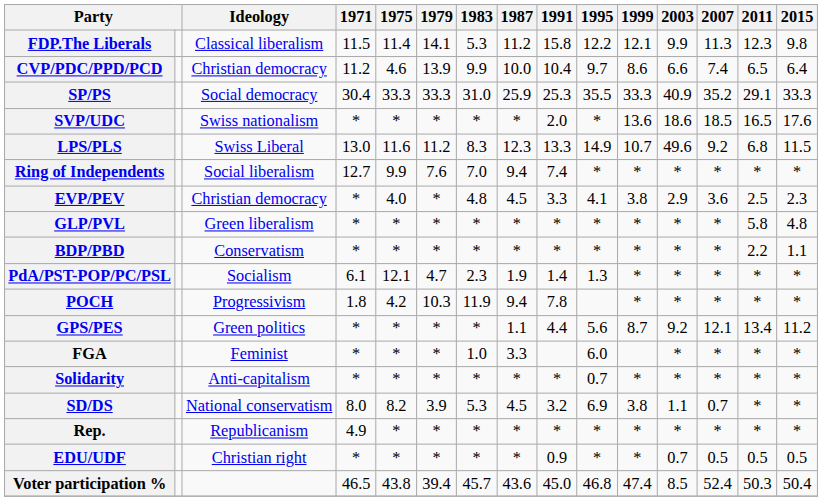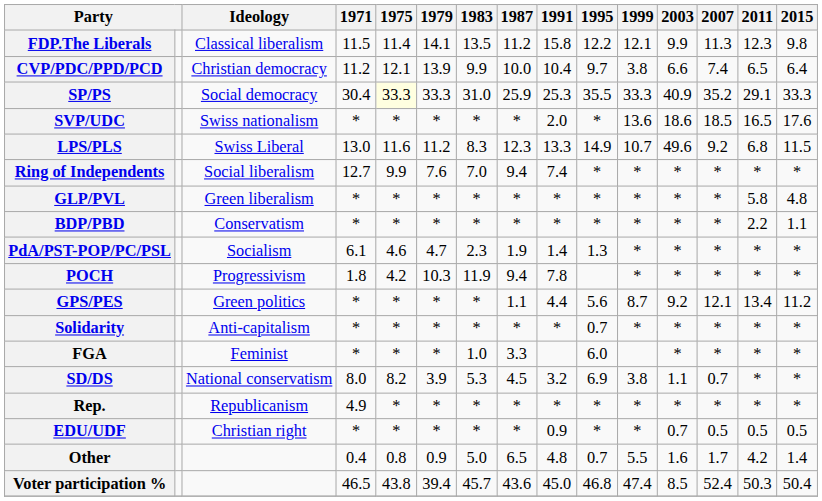(477, 43) 5.3 -> (477, 43) 13.5
(396, 69) 4.6 -> (396, 69) 12.1
(637, 69) 8.6 -> (637, 69) 3.8
(396, 95) no background -> (396, 95) lightyellow background
- row: (90, 198)
(396, 276) 12.1 -> (396, 250) 4.6
rows swapped: (90, 353) <-> (90, 379)
+ row: (90, 457)
